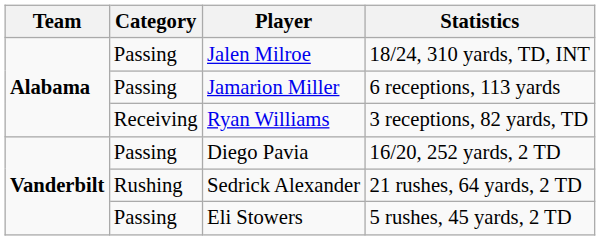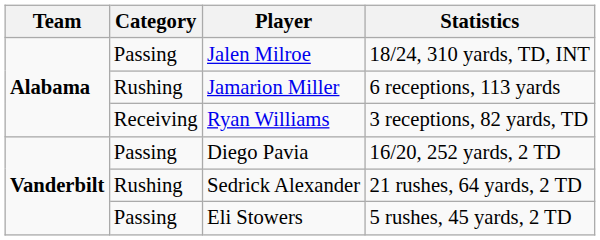(145, 86) Passing -> (148, 86) Rushing
